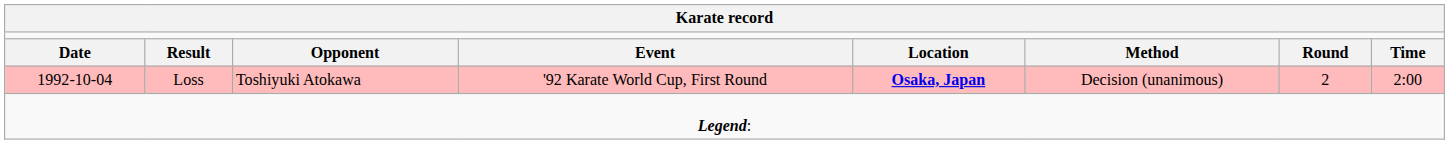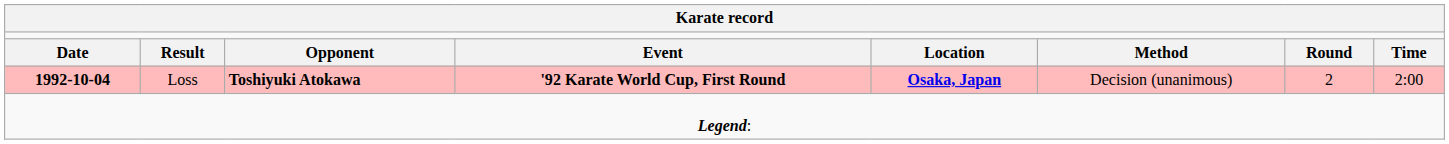(75, 79) normal -> (73, 79) bold
(298, 79) normal -> (295, 79) bold
(655, 79) normal -> (663, 79) bold
